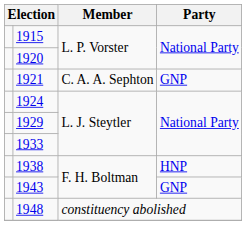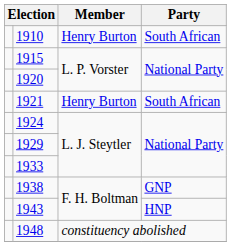+ row: (30, 36)
(108, 79) C. A. A. Sephton -> (99, 101) Henry Burton
(174, 79) GNP -> (182, 101) South African
(174, 166) HNP -> (158, 187) GNP
(174, 187) GNP -> (158, 209) HNP
